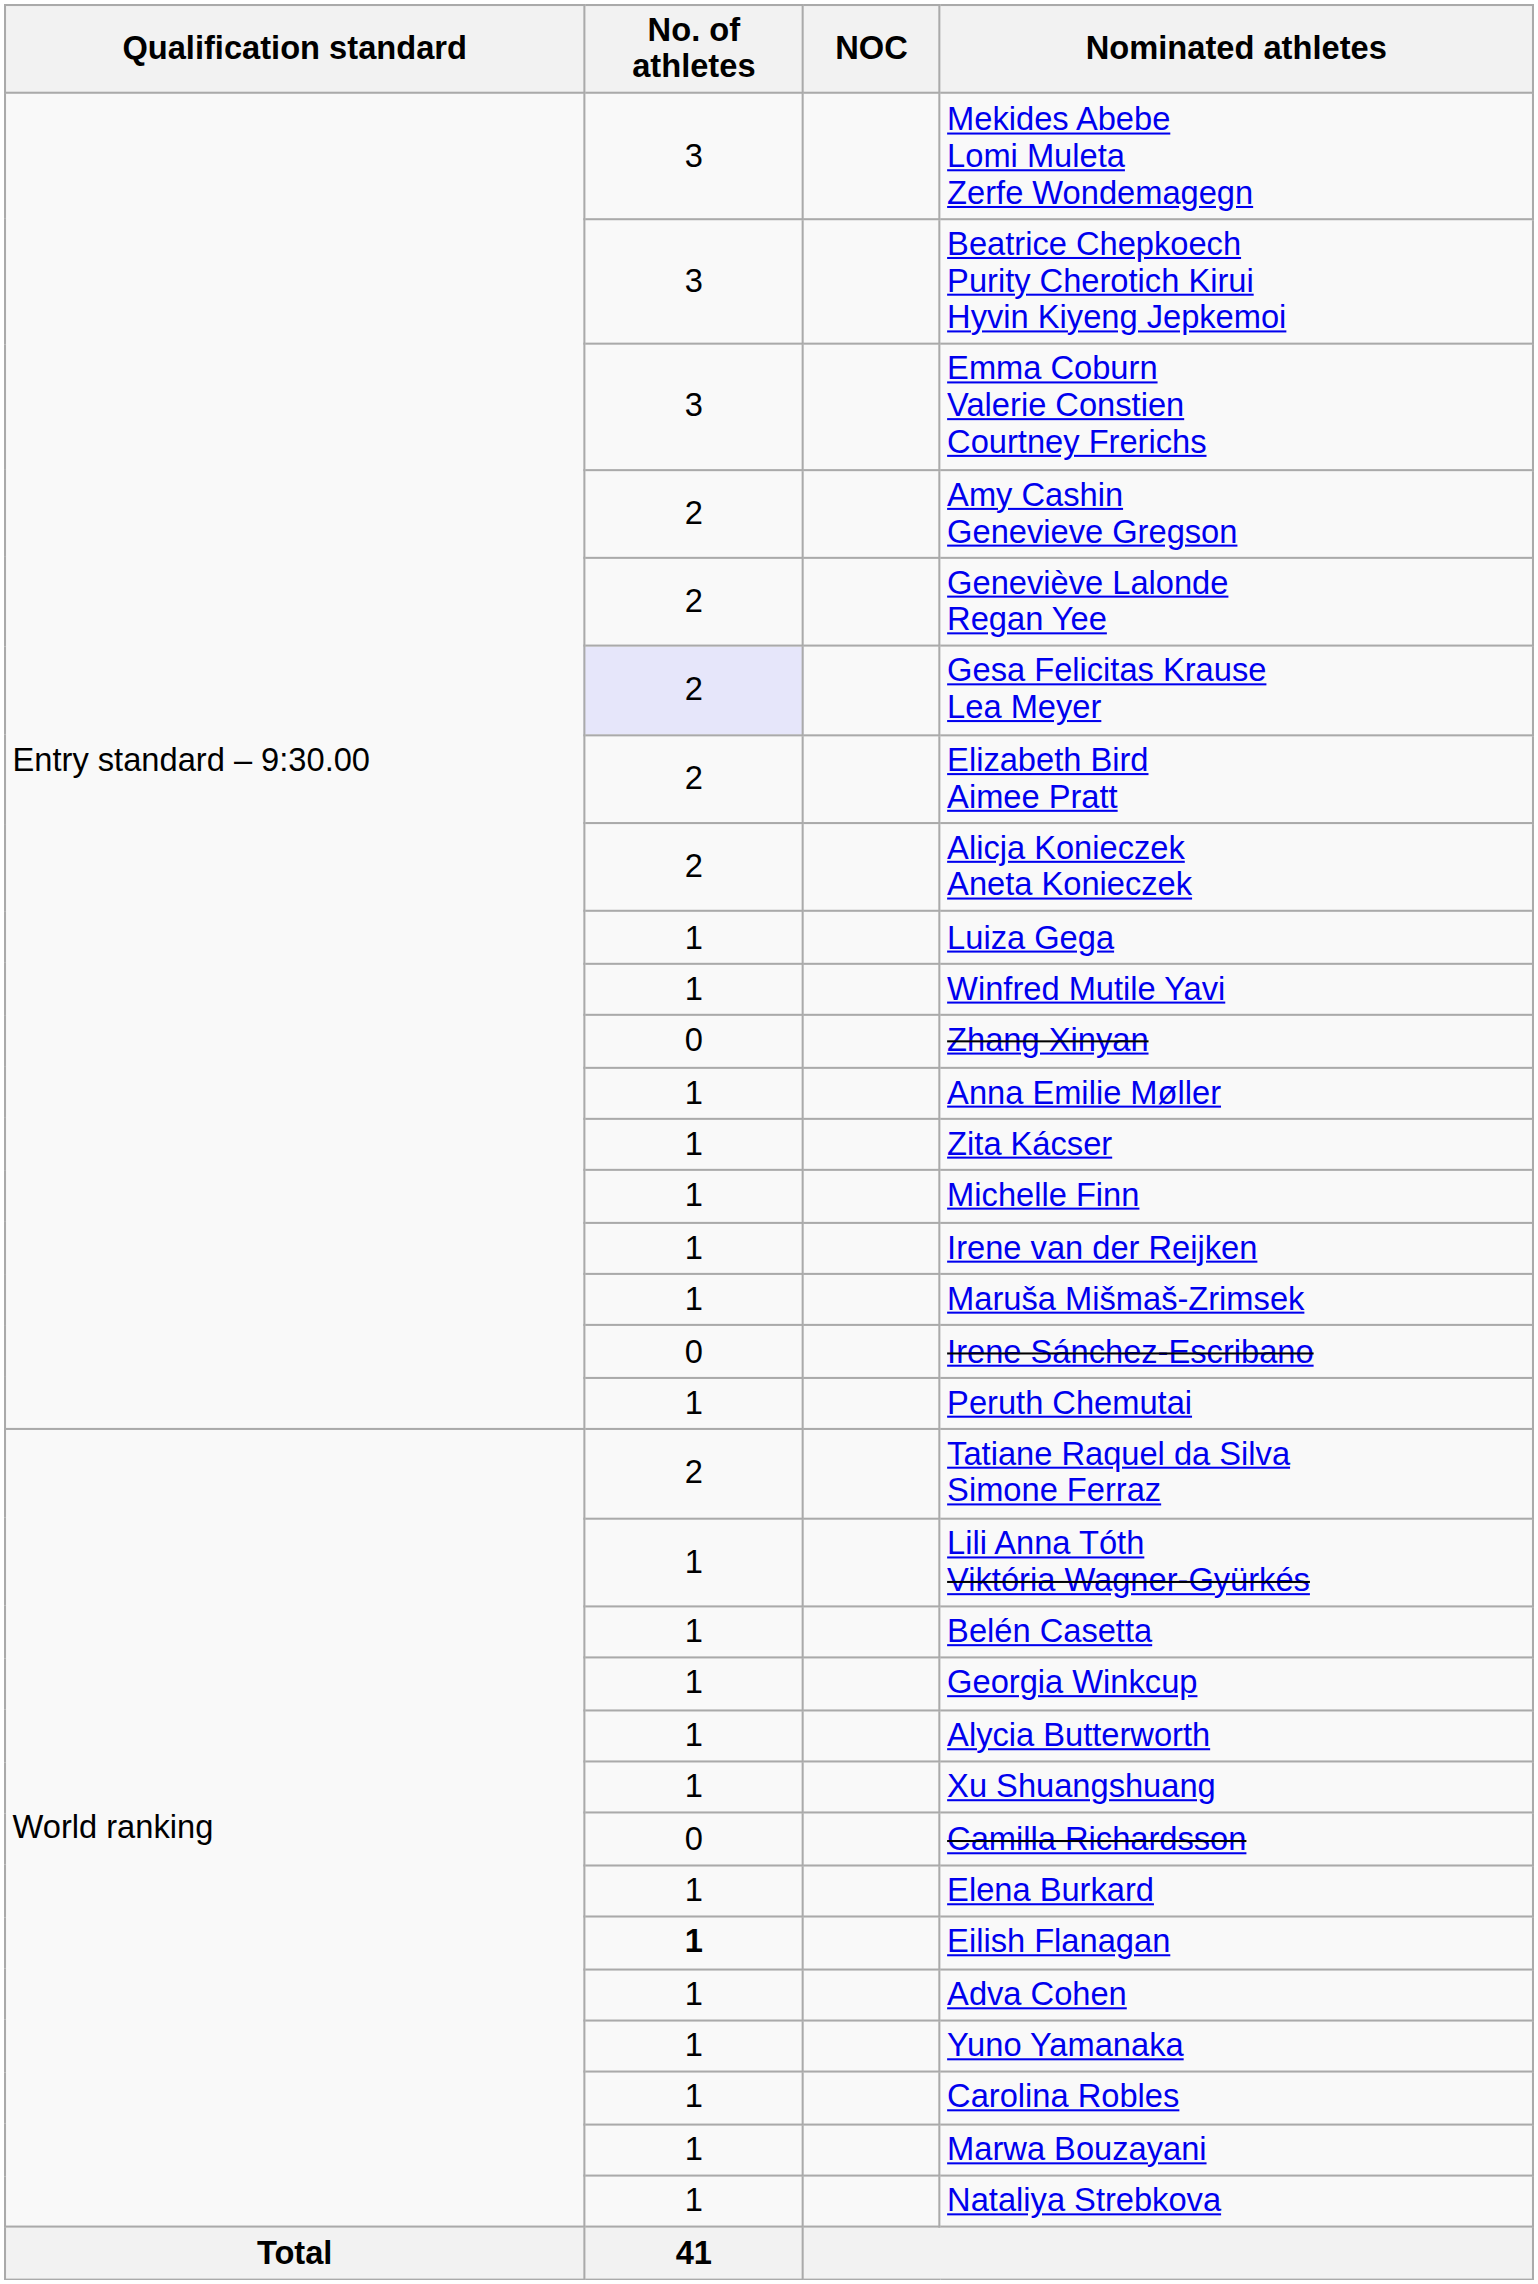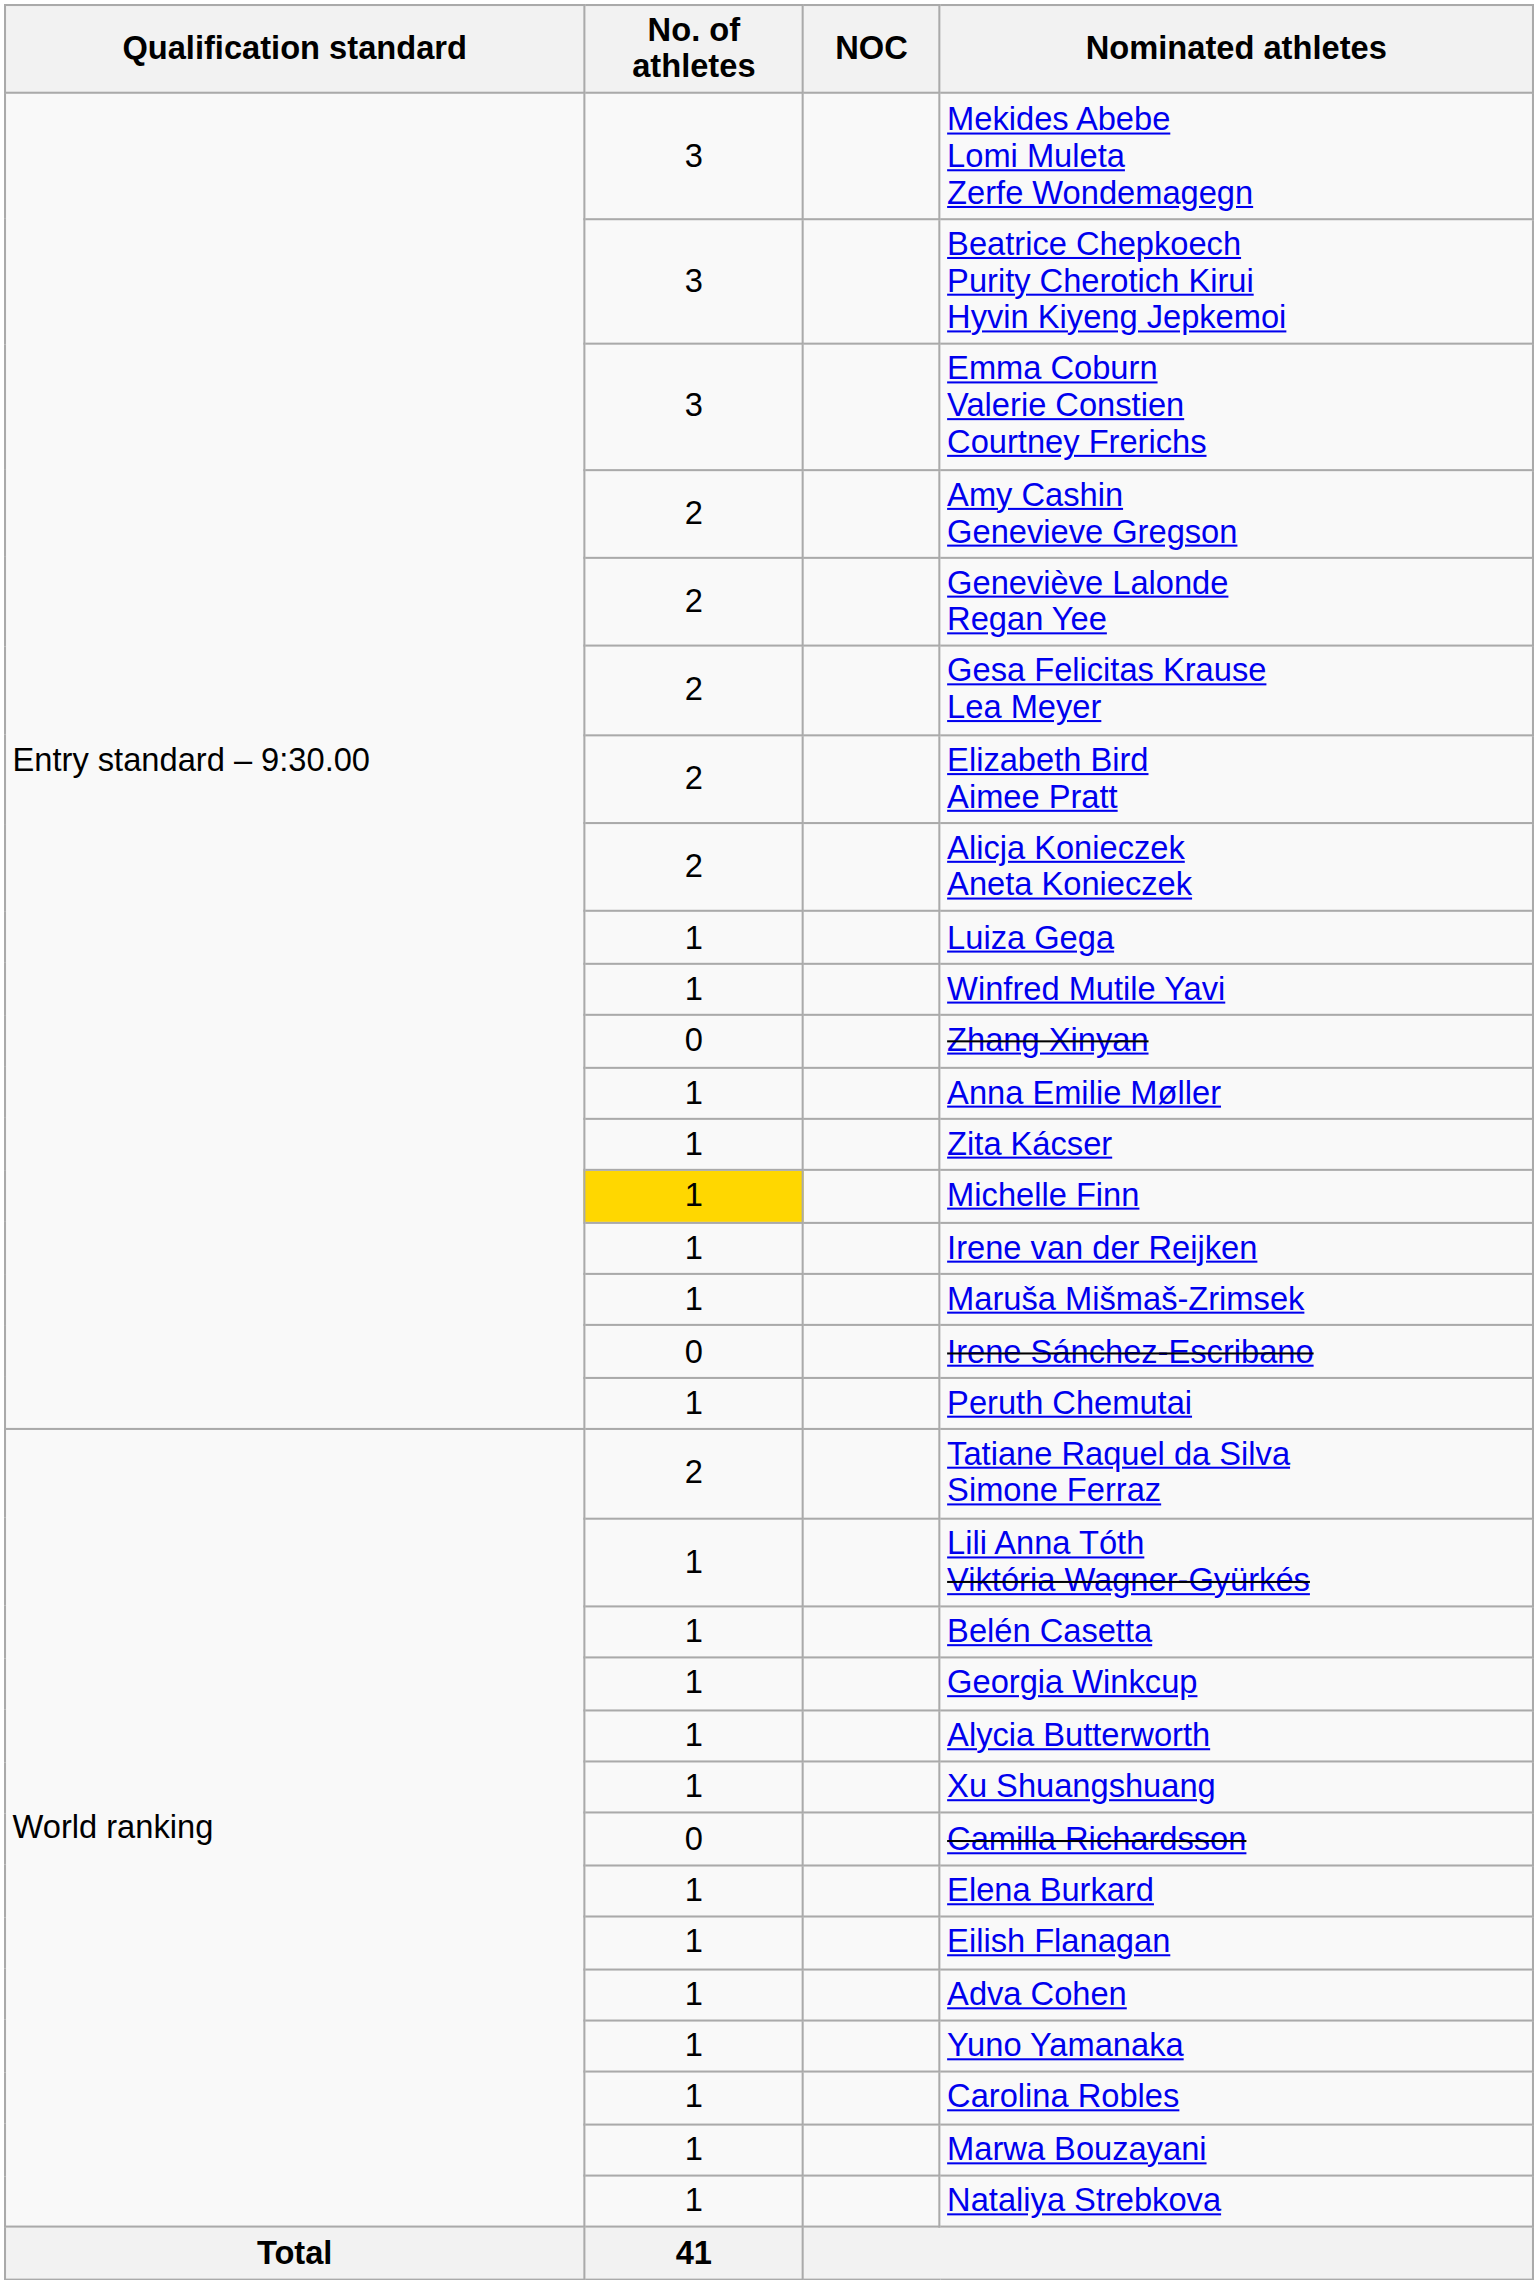(694, 689) lavender background -> (694, 689) no background
(694, 1195) no background -> (694, 1195) gold background
(694, 1942) bold -> (694, 1942) normal
